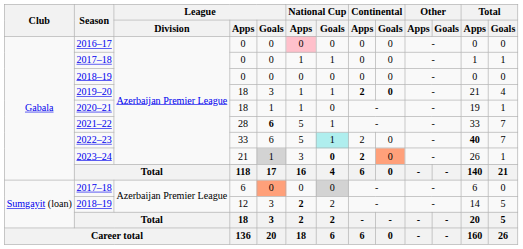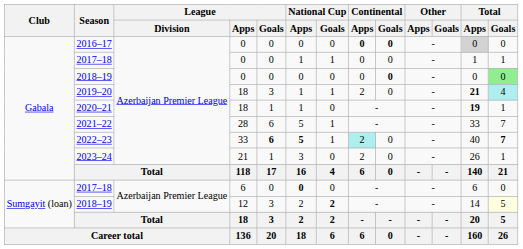(301, 44) pink background -> (301, 44) no background
(362, 44) normal -> (362, 44) bold
(390, 44) normal -> (390, 44) bold
(475, 44) no background -> (475, 44) lightgrey background
(390, 76) normal -> (390, 76) bold
(503, 76) no background -> (503, 76) lightgreen background
(362, 92) bold -> (362, 92) normal
(390, 92) bold -> (390, 92) normal
(475, 92) normal -> (475, 92) bold
(503, 92) no background -> (503, 92) paleturquoise background
(475, 108) normal -> (475, 108) bold
(271, 124) bold -> (271, 124) normal
(271, 140) normal -> (271, 140) bold
(301, 140) normal -> (301, 140) bold
(332, 140) paleturquoise background -> (332, 140) no background
(362, 140) no background -> (362, 140) paleturquoise background
(475, 140) bold -> (475, 140) normal
(503, 140) normal -> (503, 140) bold
(271, 156) lightgrey background -> (271, 156) no background
(332, 156) bold -> (332, 156) normal
(362, 156) bold -> (362, 156) normal
(390, 156) lightsalmon background -> (390, 156) no background
(271, 188) lightsalmon background -> (271, 188) no background
(301, 188) normal -> (301, 188) bold
(332, 188) lightgrey background -> (332, 188) no background
(301, 204) bold -> (301, 204) normal
(332, 204) normal -> (332, 204) bold
(503, 204) no background -> (503, 204) lightyellow background
